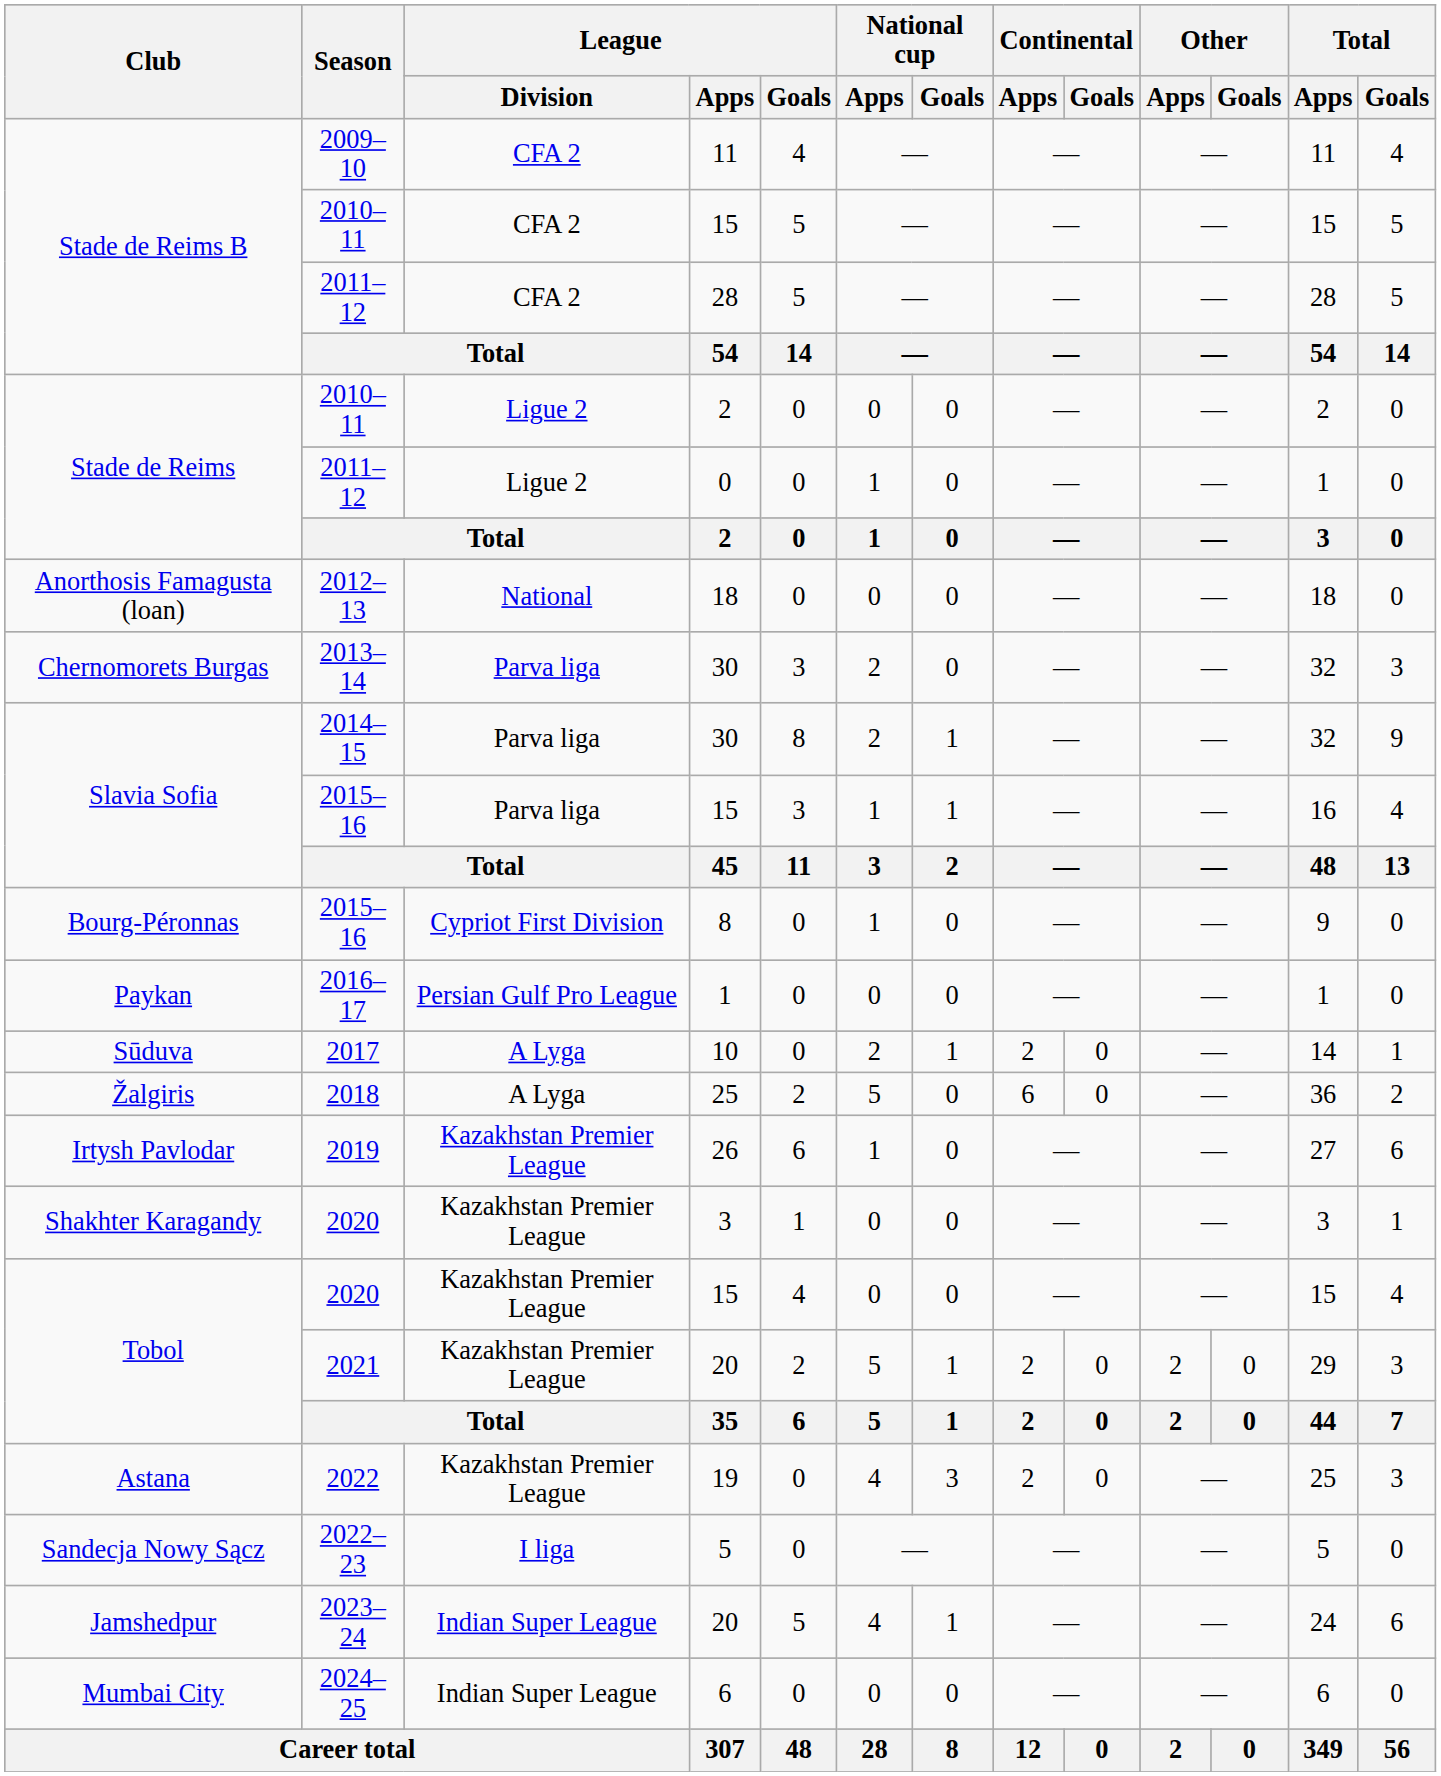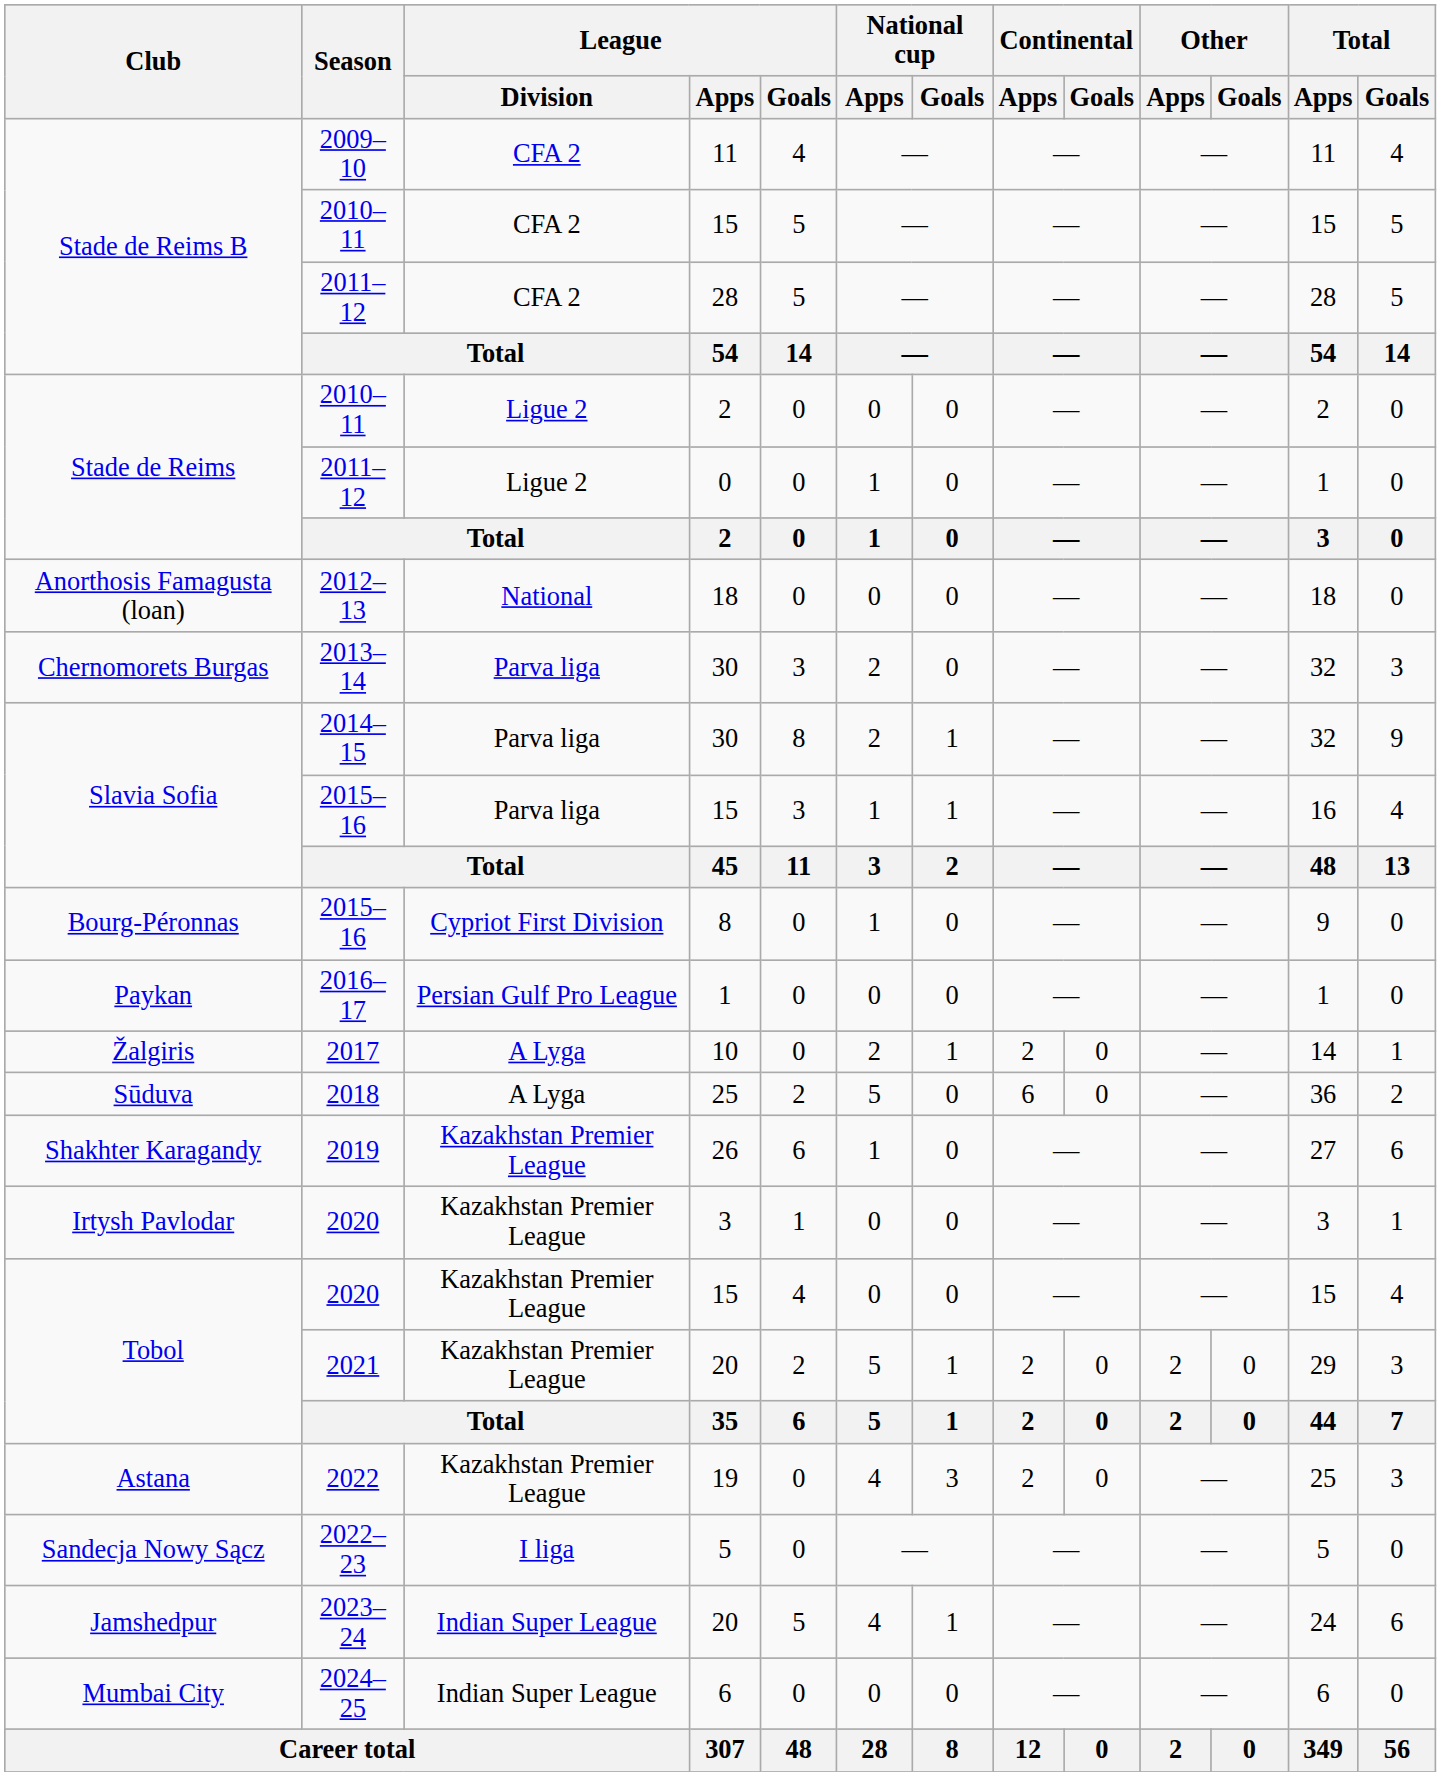(153, 1051) Sūduva -> (153, 1051) Žalgiris
(153, 1093) Žalgiris -> (153, 1093) Sūduva
(153, 1150) Irtysh Pavlodar -> (153, 1150) Shakhter Karagandy
(153, 1221) Shakhter Karagandy -> (153, 1221) Irtysh Pavlodar
